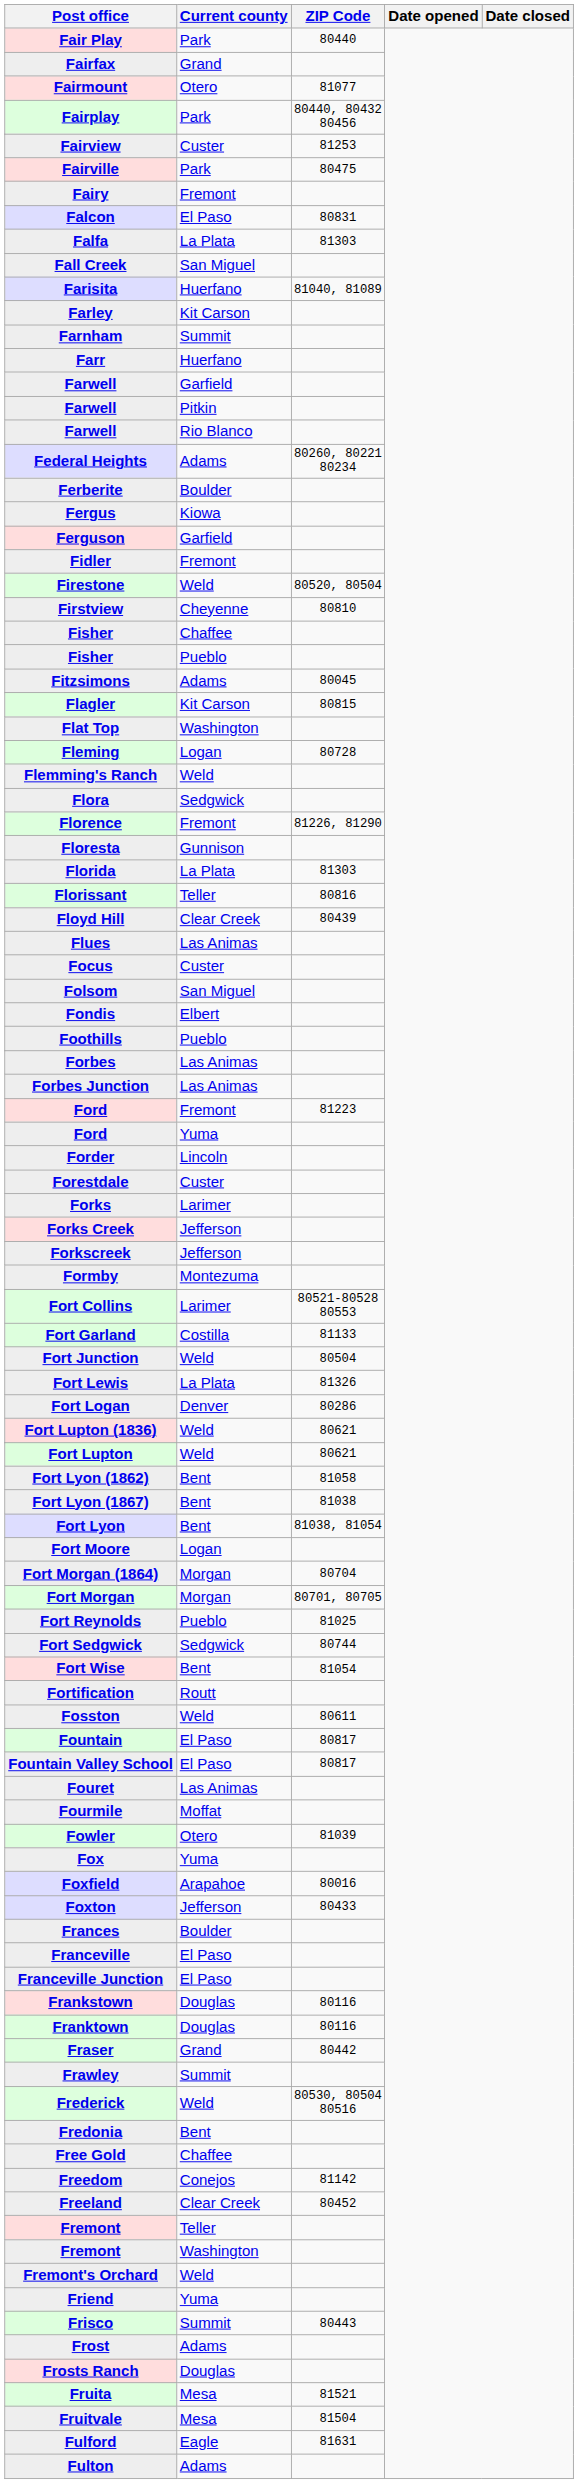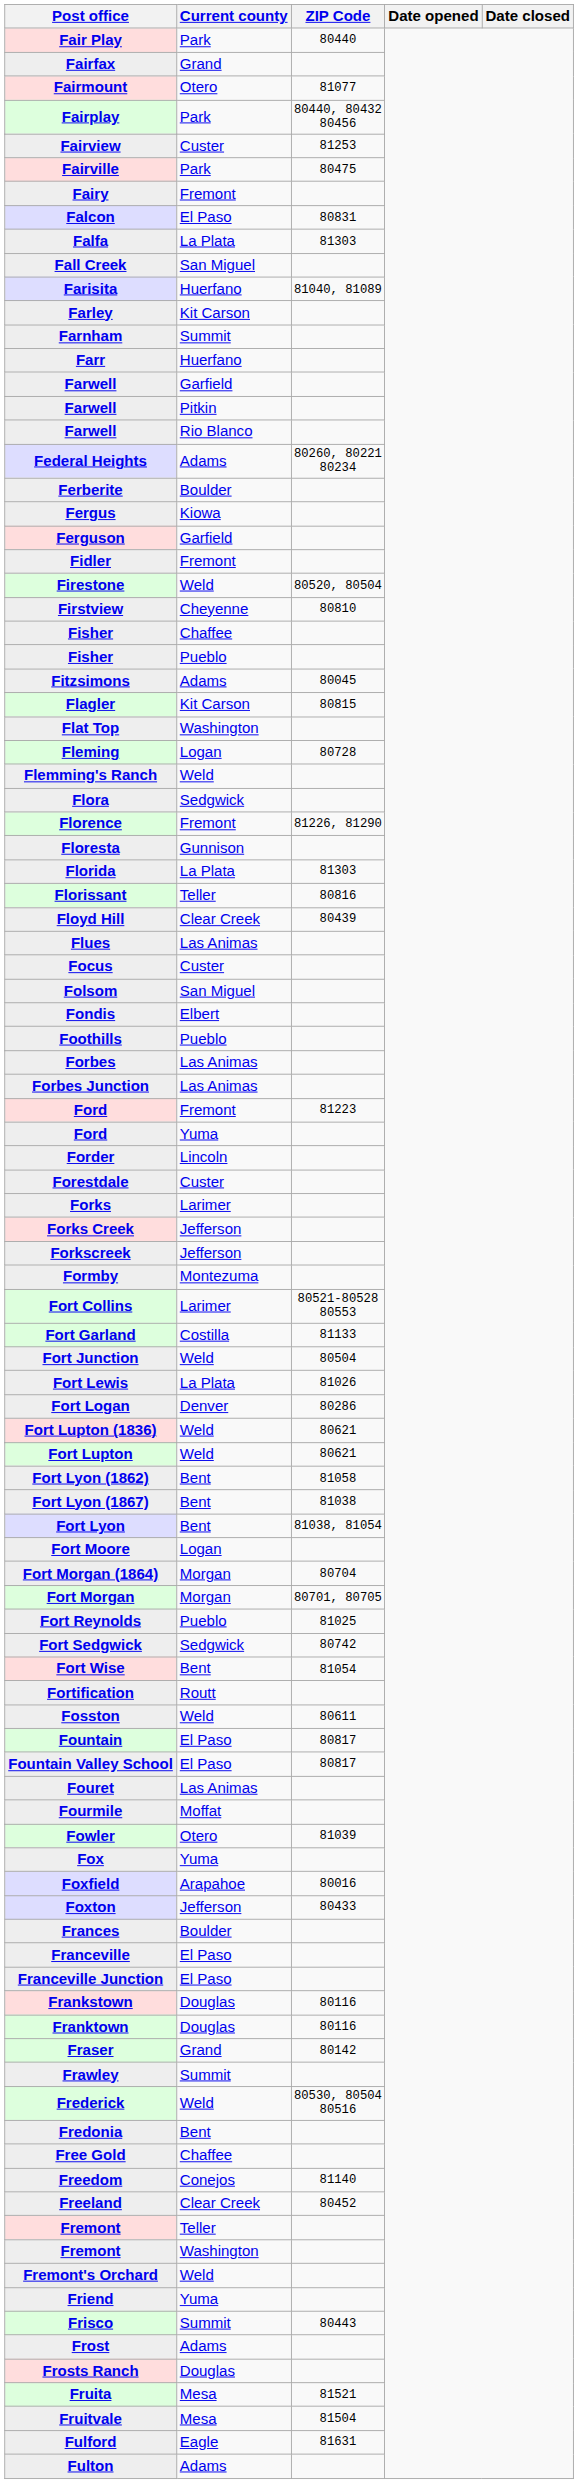(338, 1383) 81326 -> (338, 1383) 81026
(338, 1645) 80744 -> (338, 1645) 80742
(338, 2050) 80442 -> (338, 2050) 80142
(338, 2180) 81142 -> (338, 2180) 81140
